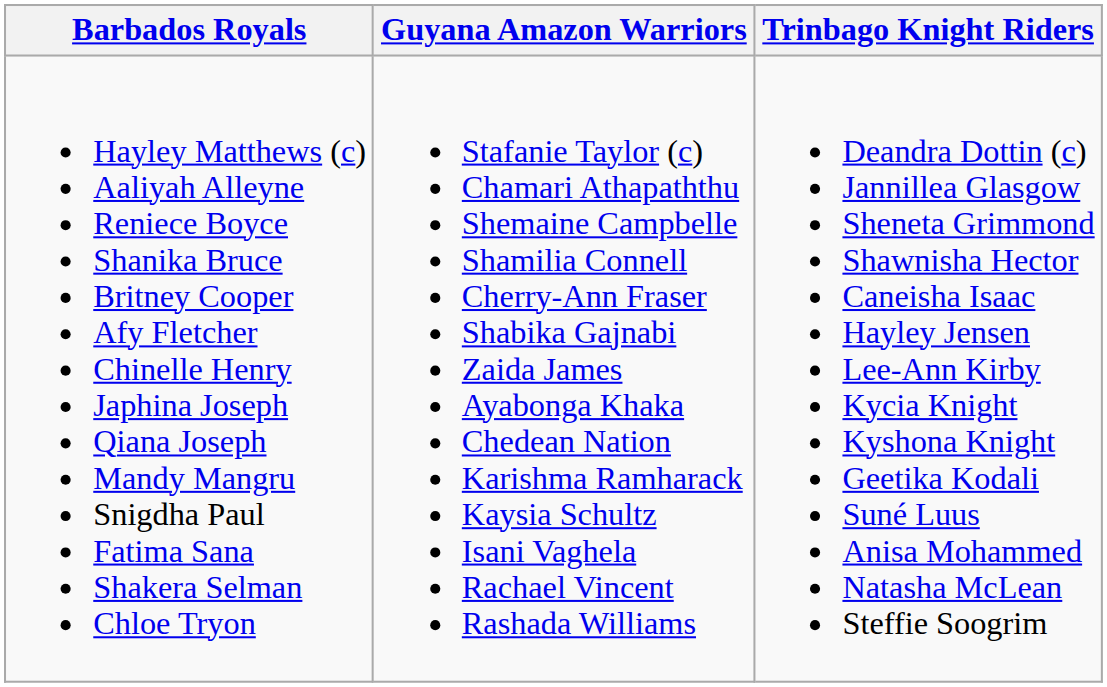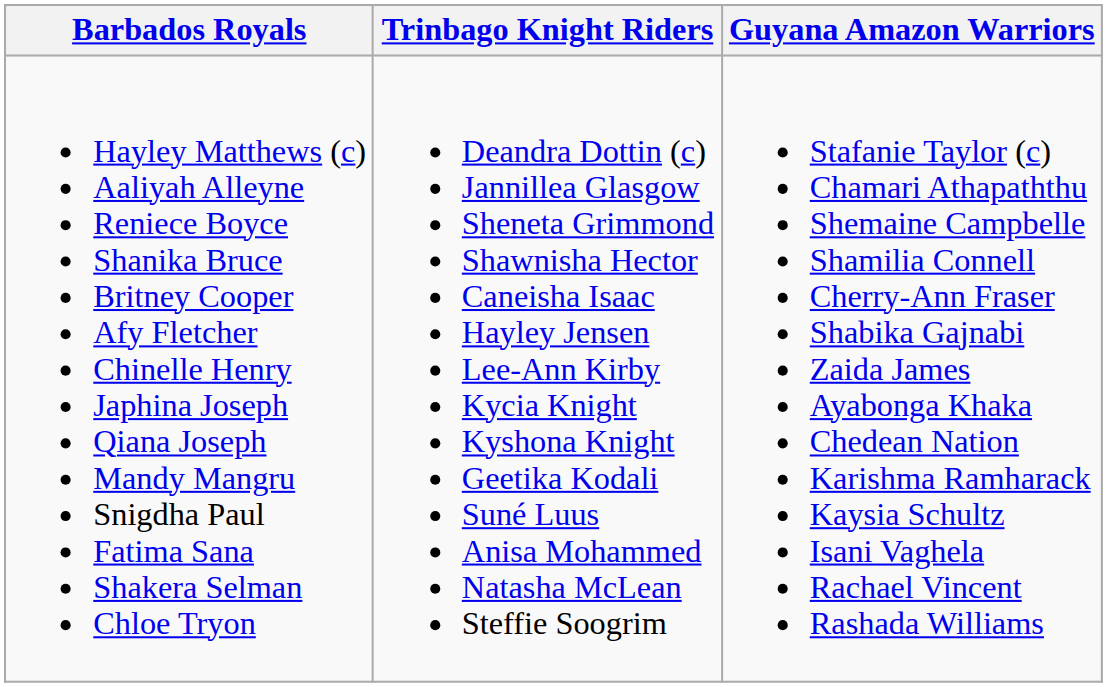columns swapped: (564, 30) <-> (928, 30)
